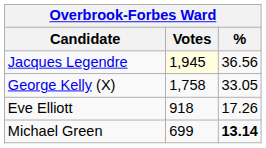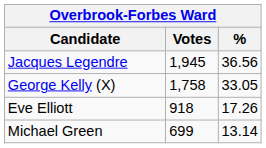(187, 62) lightyellow background -> (187, 62) no background
(240, 131) bold -> (240, 131) normal
